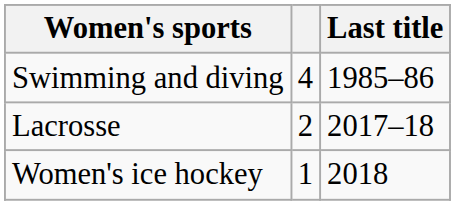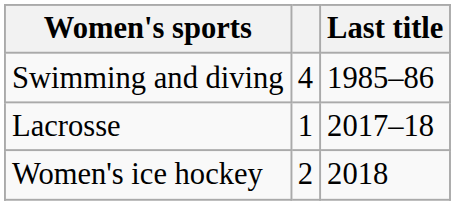(305, 125) 2 -> (305, 125) 1
(305, 174) 1 -> (305, 174) 2
